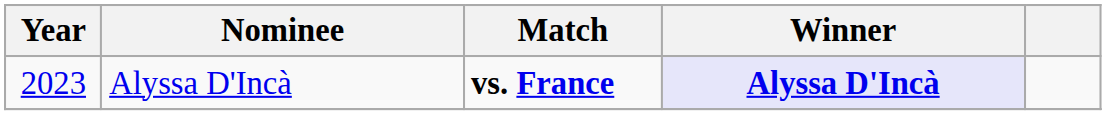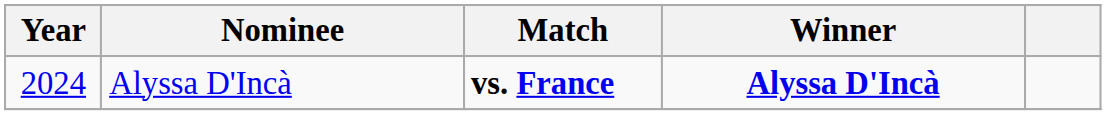(53, 82) 2023 -> (53, 82) 2024
(843, 82) lavender background -> (843, 82) no background
